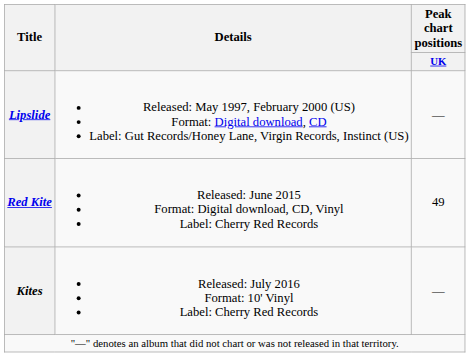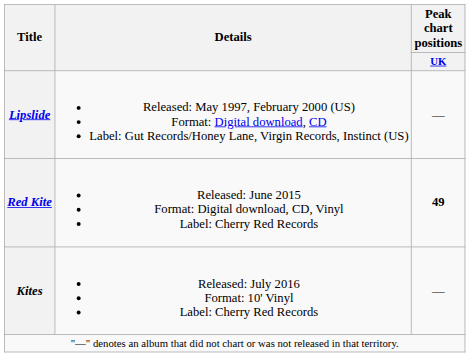(438, 202) normal -> (438, 202) bold
